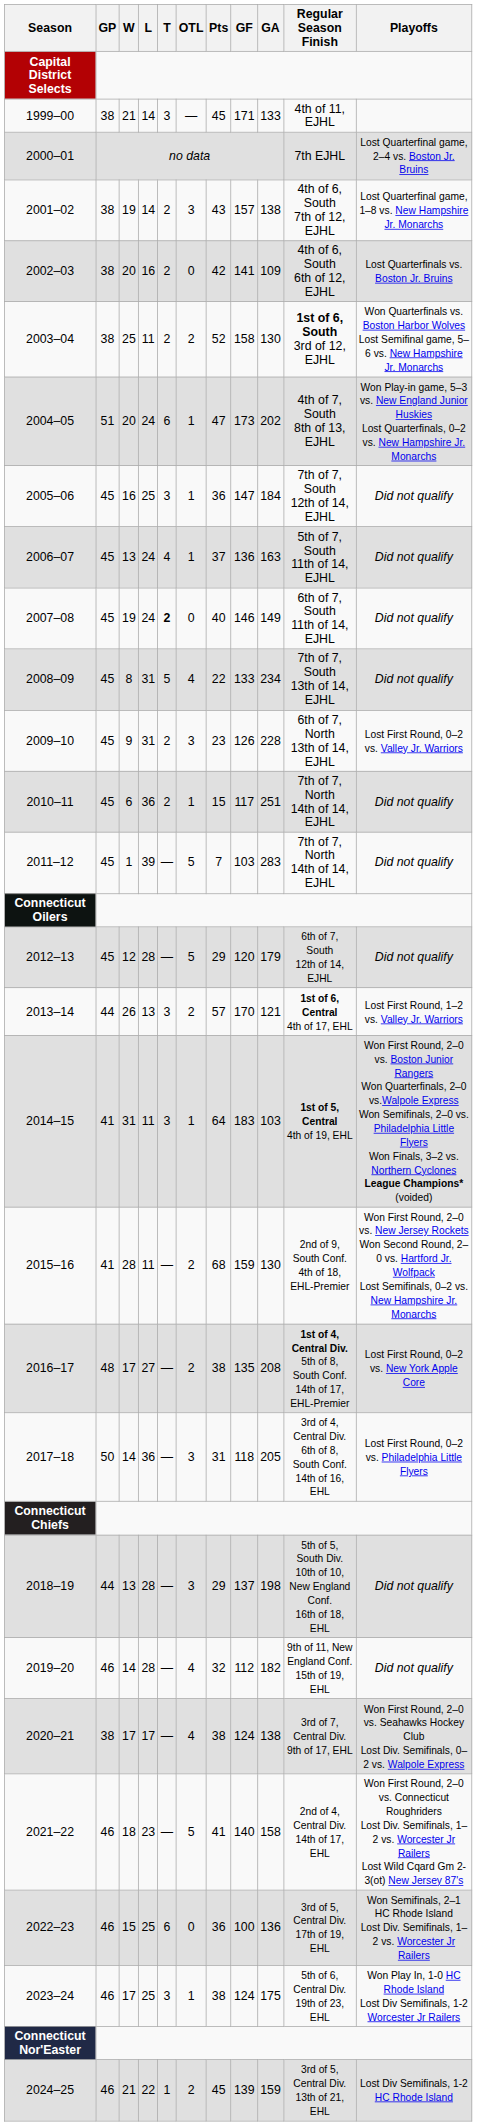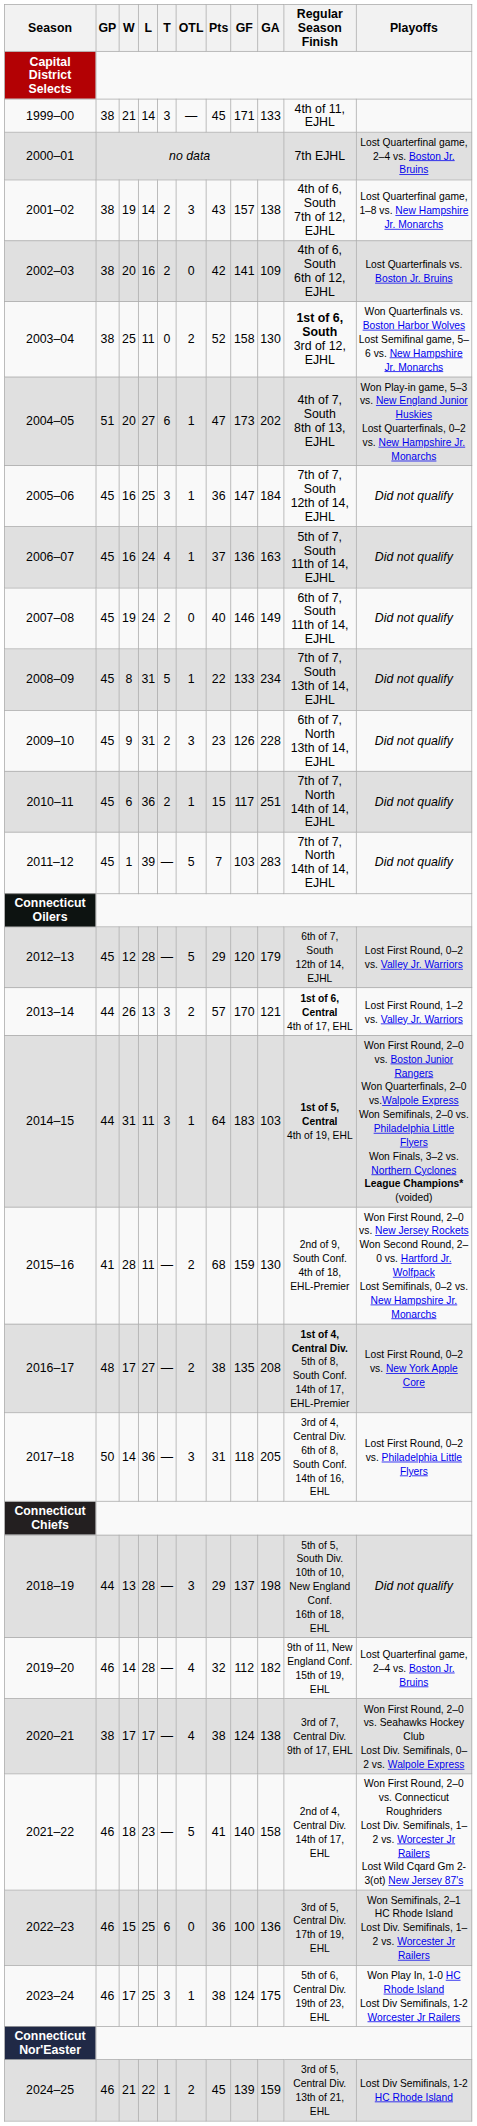(167, 339) 2 -> (167, 339) 0
(148, 421) 24 -> (148, 421) 27
(129, 557) 13 -> (129, 557) 16
(167, 618) bold -> (167, 618) normal
(191, 679) 4 -> (191, 679) 1
(414, 741) Lost First Round, 0–2 vs. Valley Jr. Warriors -> (414, 740) Did not qualify
(414, 957) Did not qualify -> (414, 958) Lost First Round, 0–2 vs. Valley Jr. Warriors
(107, 1121) 41 -> (107, 1121) 44
(414, 1668) Did not qualify -> (414, 1668) Lost Quarterfinal game, 2–4 vs. Boston Jr. Bruins
